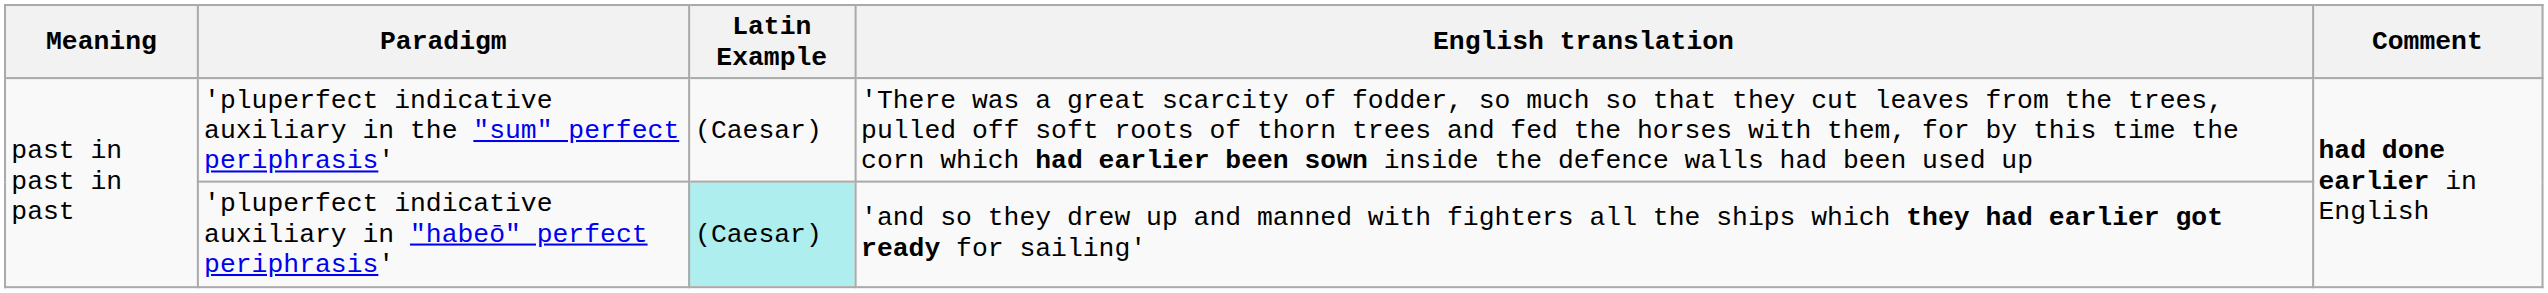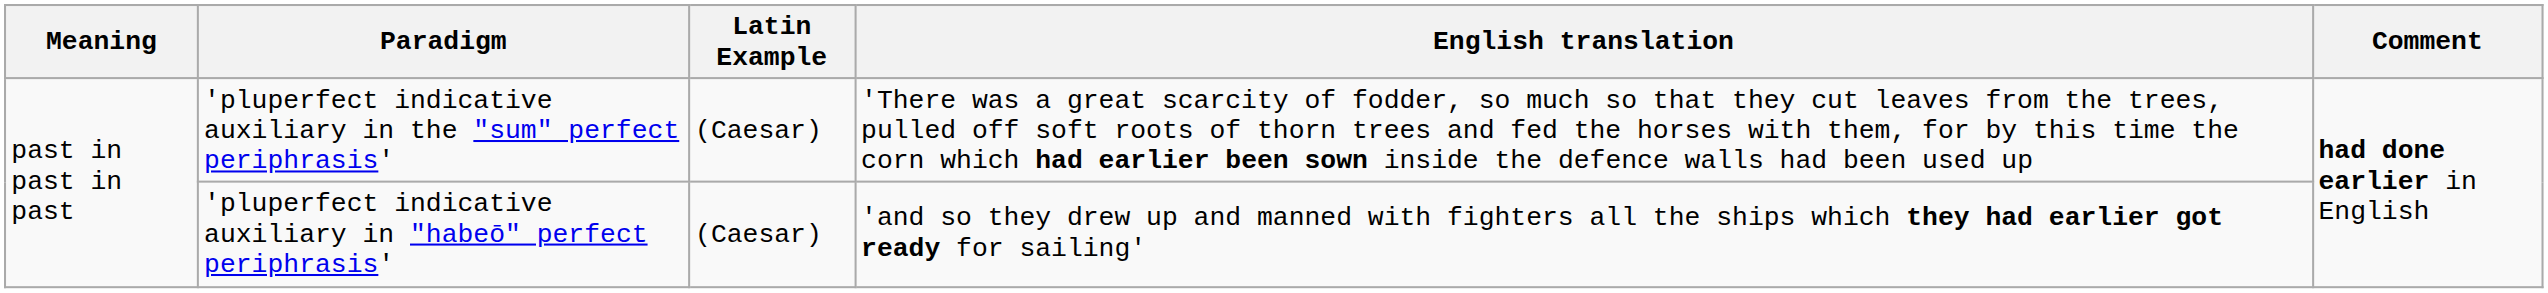(758, 234) paleturquoise background -> (758, 234) no background
